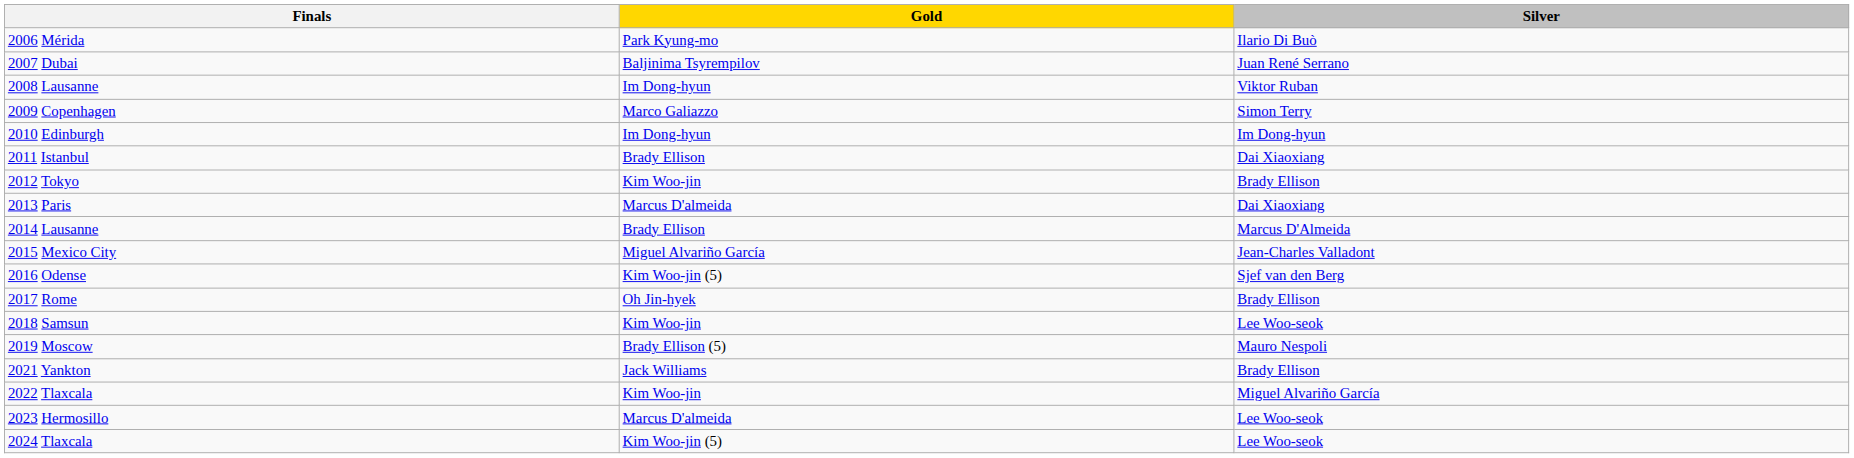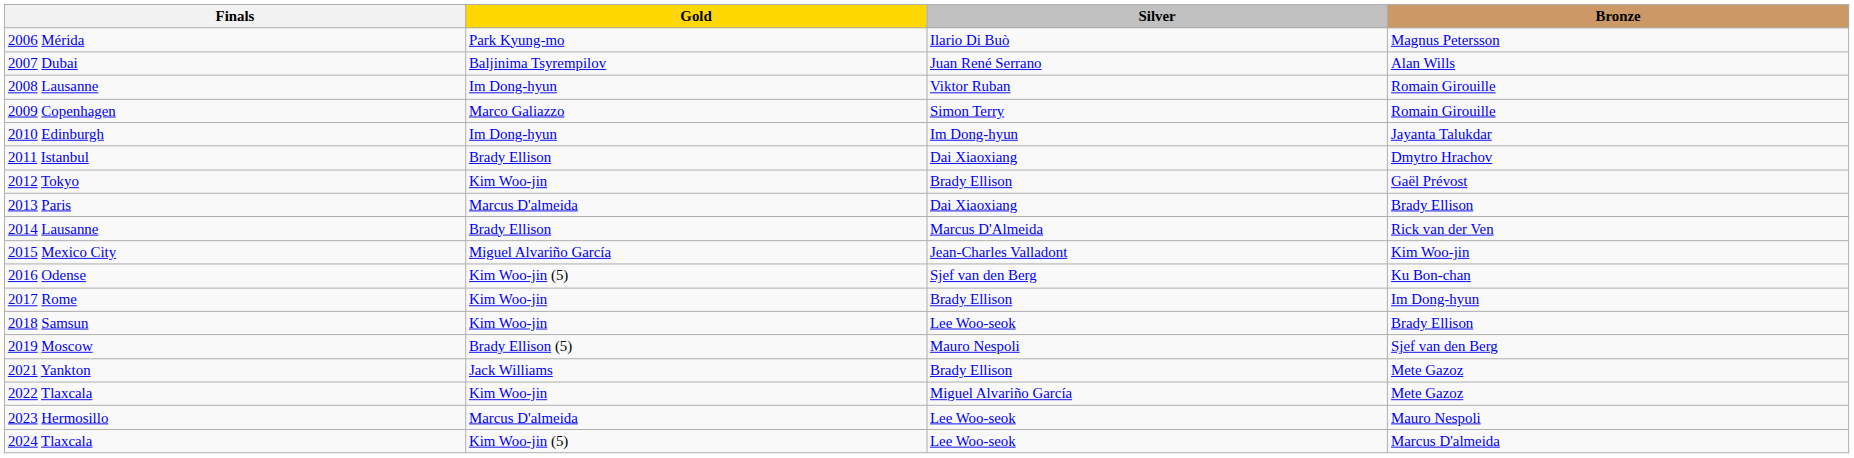+ column: (1618, 16)
(659, 299) Oh Jin-hyek -> (508, 299) Kim Woo-jin
